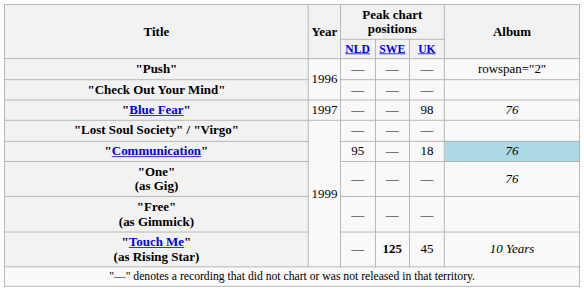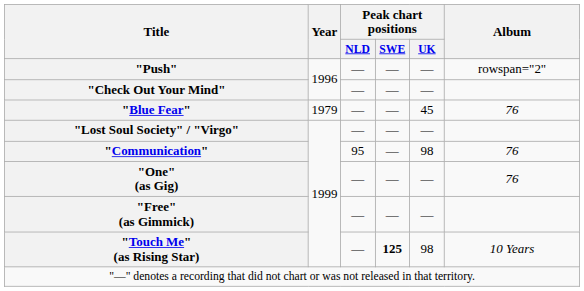(324, 110) 1997 -> (324, 110) 1979
(427, 110) 98 -> (427, 110) 45
(427, 151) 18 -> (427, 151) 98
(512, 151) lightblue background -> (512, 151) no background
(427, 249) 45 -> (427, 249) 98
